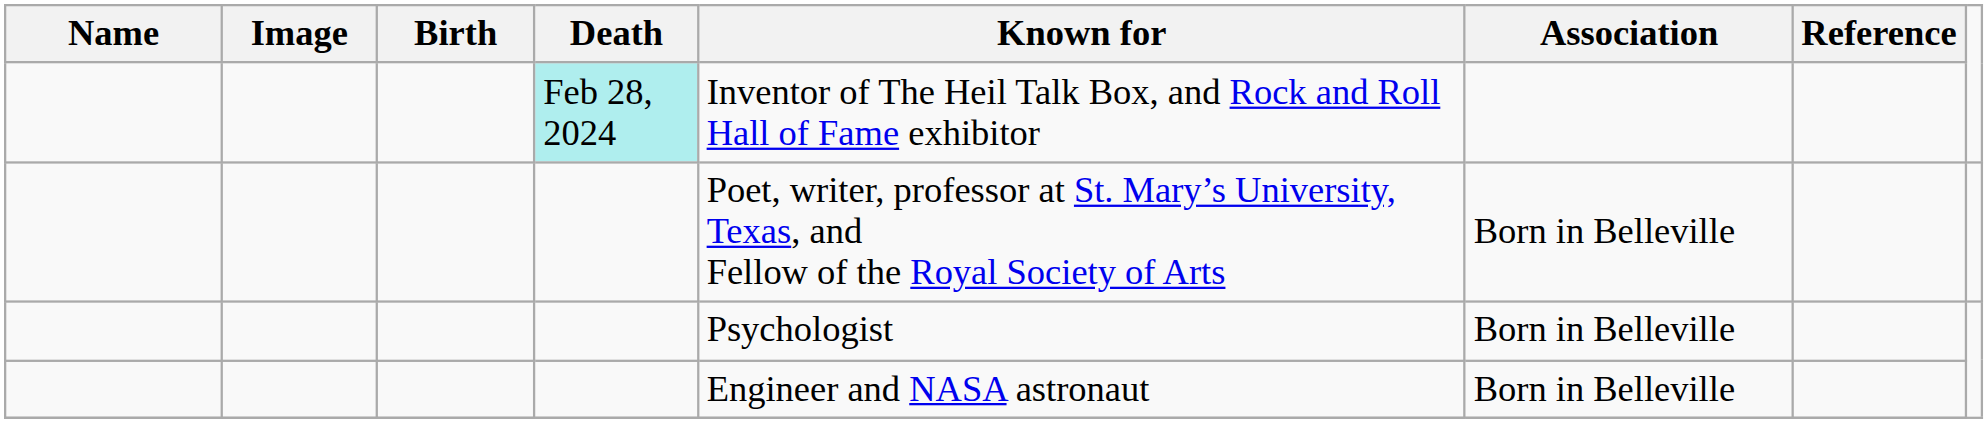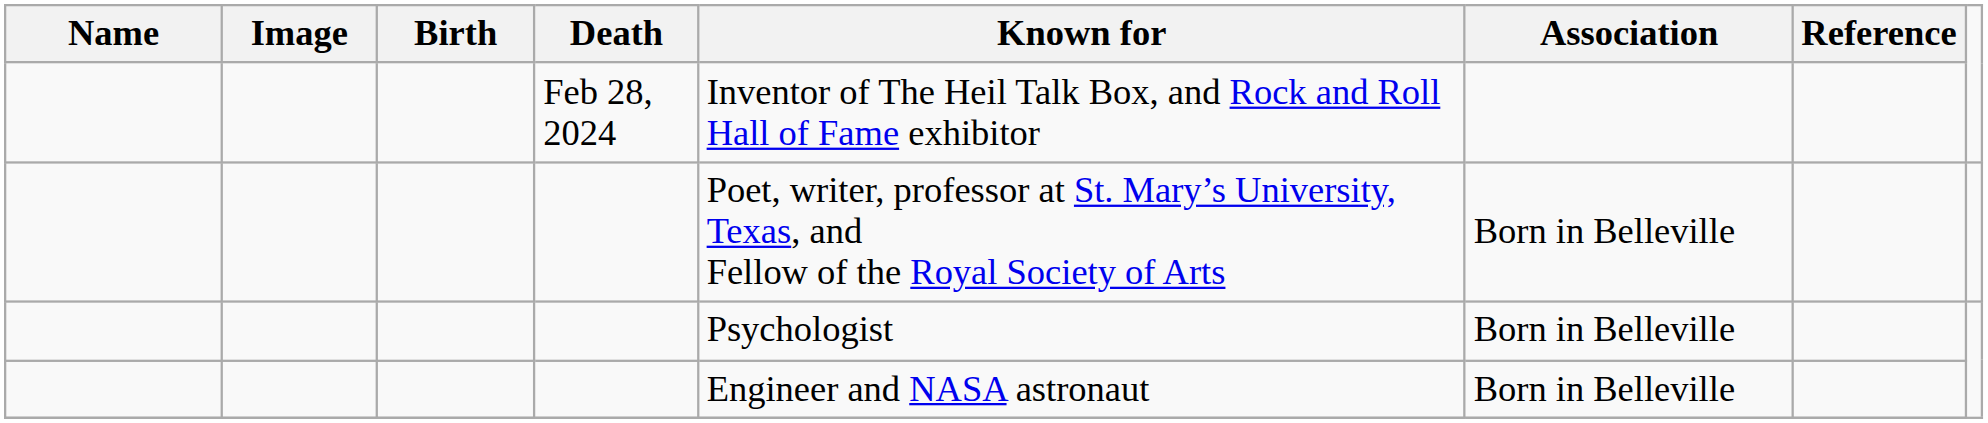(598, 111) paleturquoise background -> (598, 111) no background
